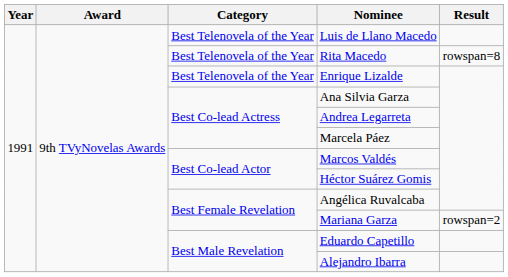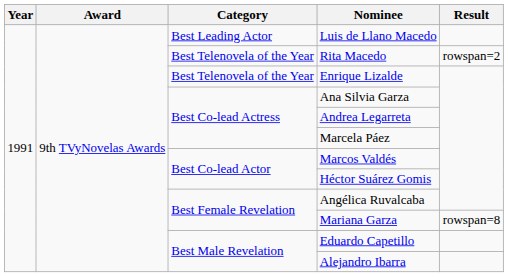(242, 35) Best Telenovela of the Year -> (222, 35) Best Leading Actor
(471, 55) rowspan=8 -> (471, 55) rowspan=2
(471, 220) rowspan=2 -> (471, 220) rowspan=8
